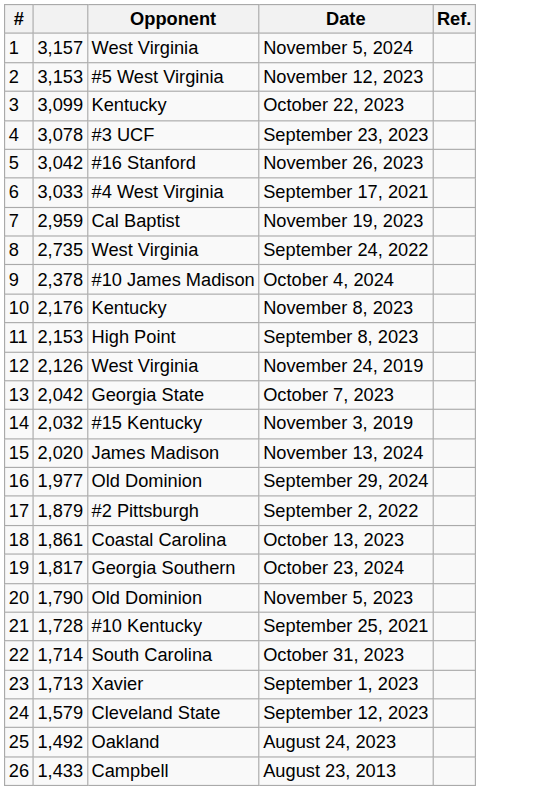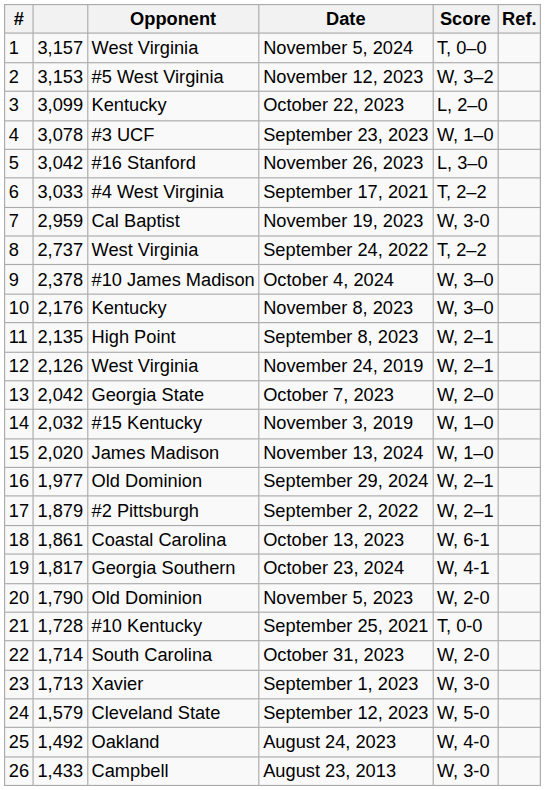+ column: (465, 18)
(60, 250) 2,735 -> (60, 250) 2,737
(60, 337) 2,153 -> (60, 337) 2,135
